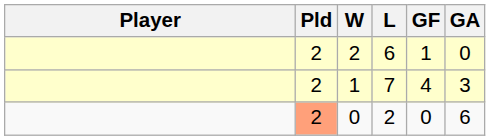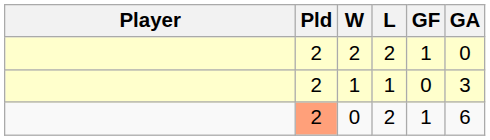(390, 53) 6 -> (390, 53) 2
(390, 85) 7 -> (390, 85) 1
(426, 85) 4 -> (426, 85) 0
(426, 118) 0 -> (426, 118) 1
